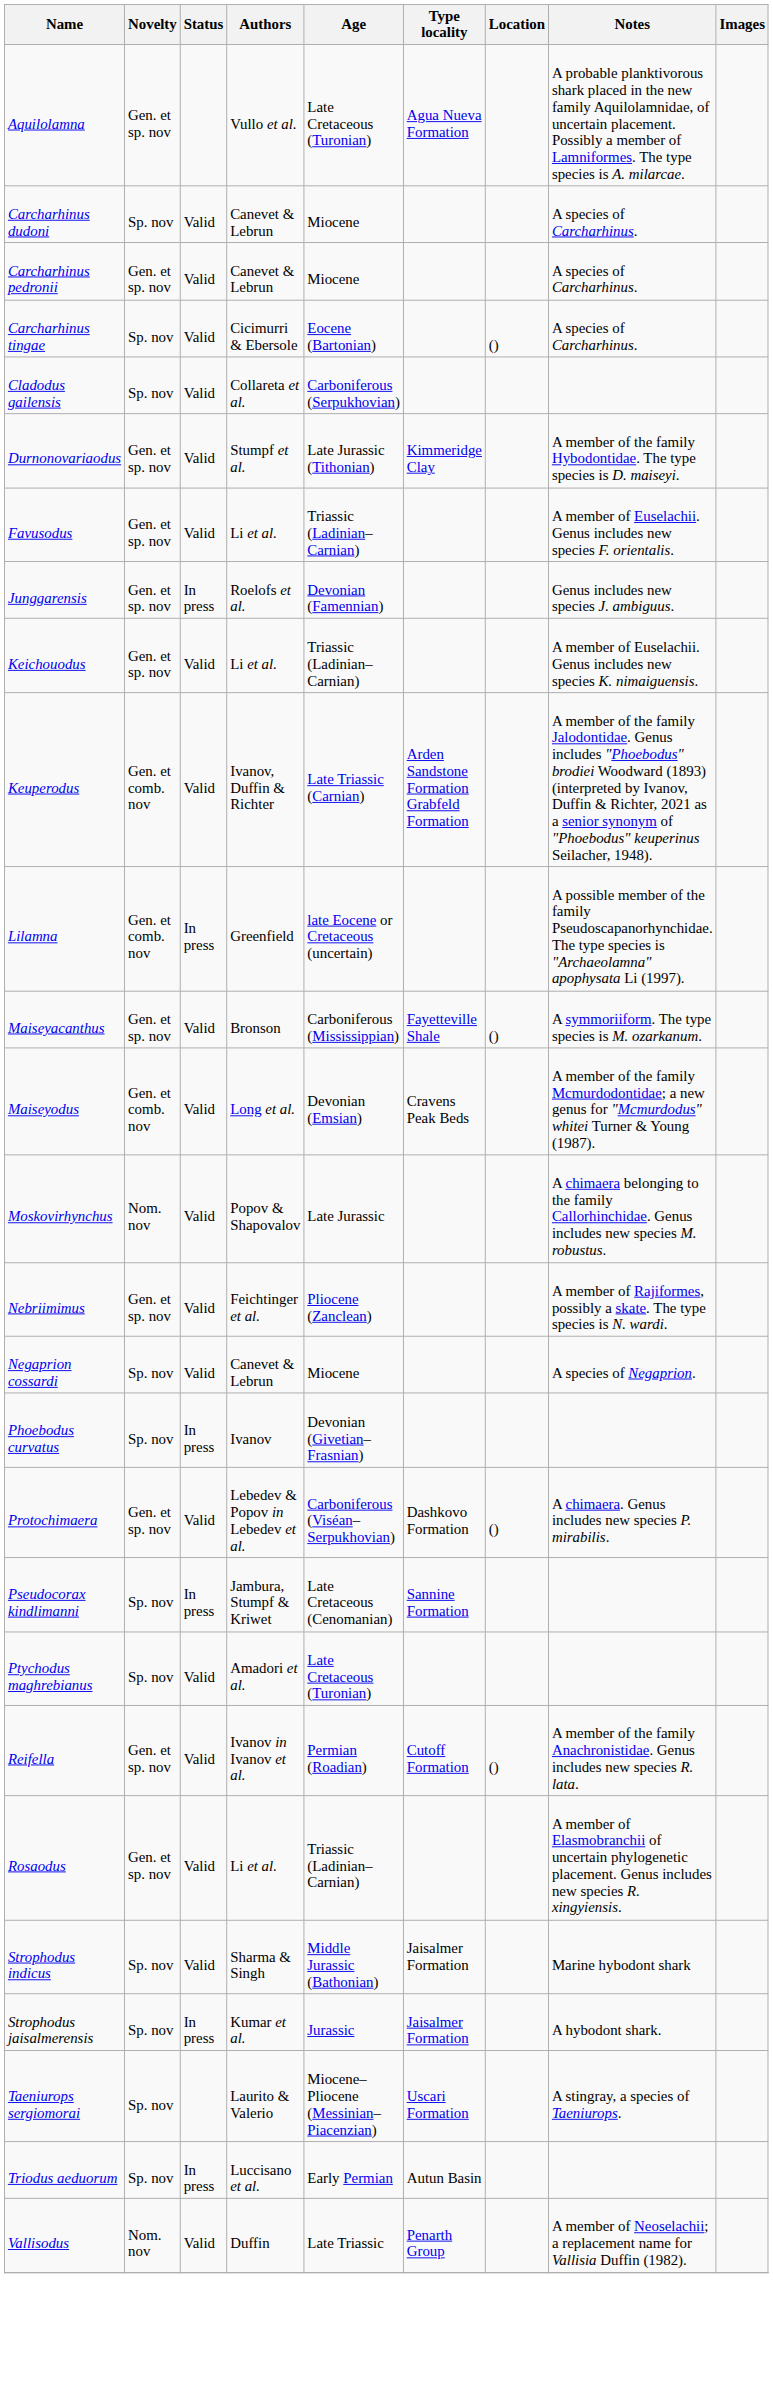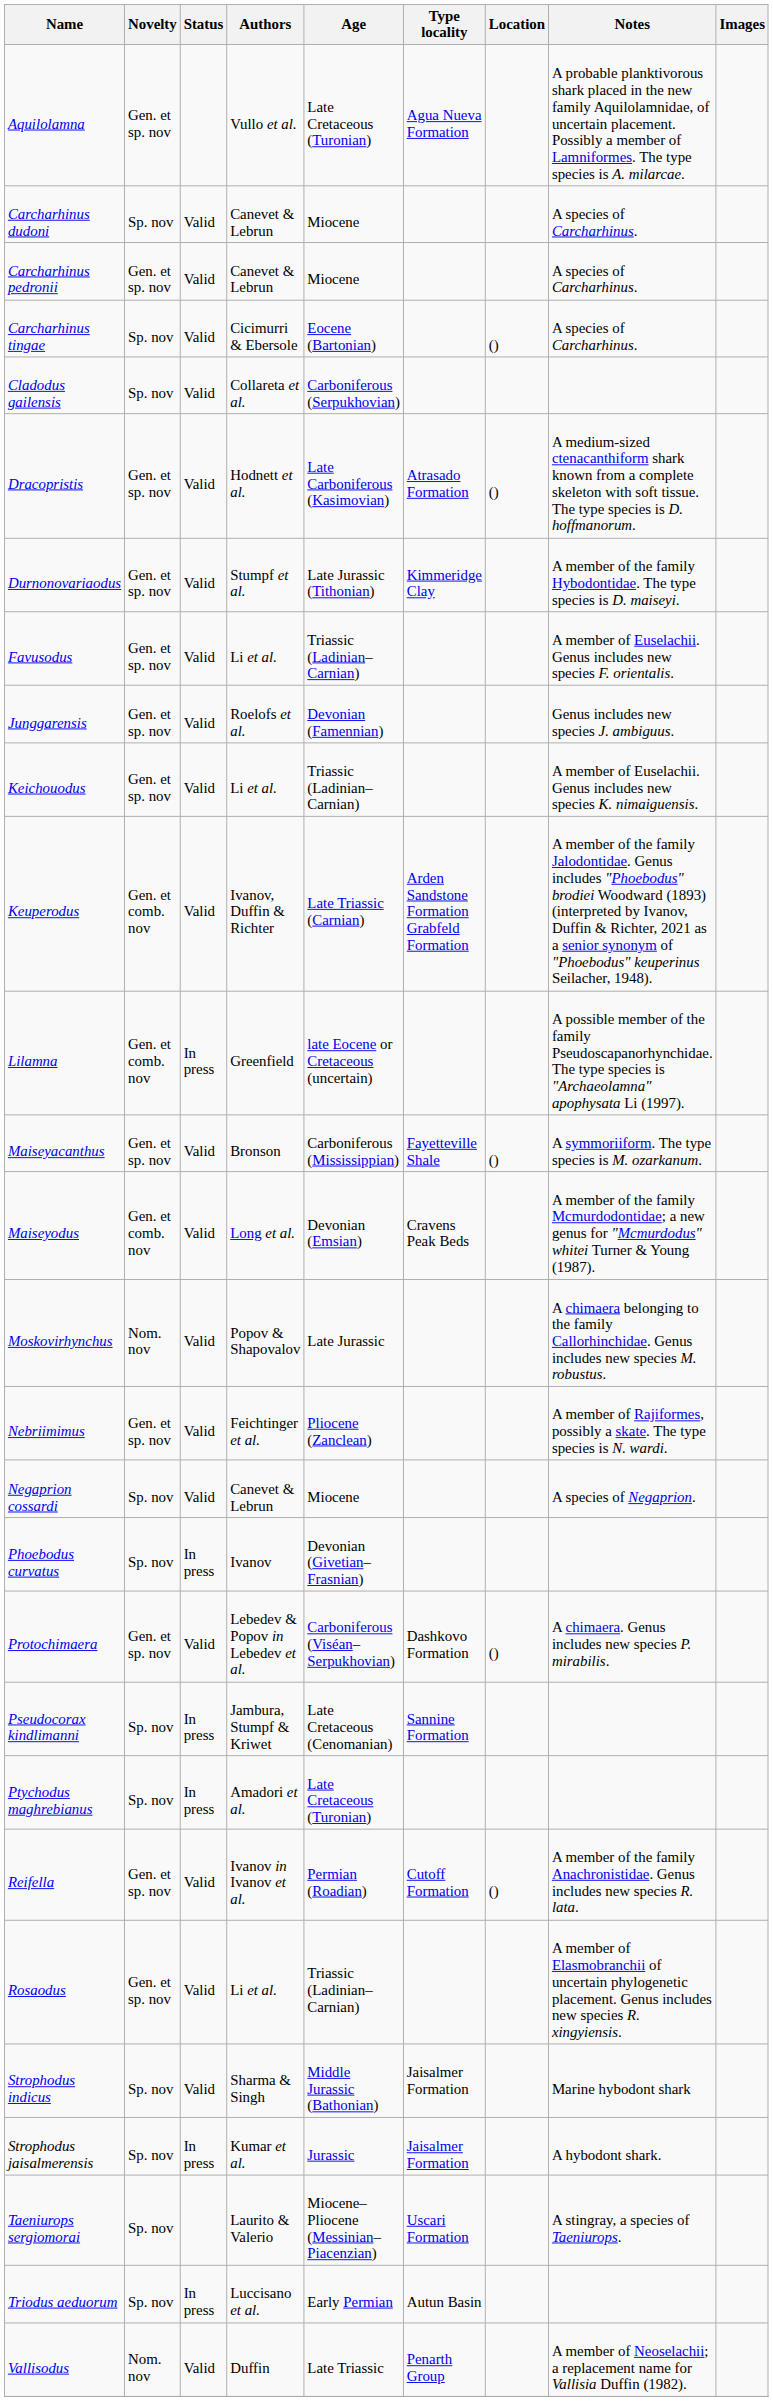+ row: (46, 484)
(199, 598) In press -> (199, 722) Valid
(199, 1676) Valid -> (199, 1800) In press
